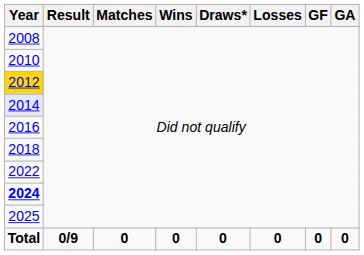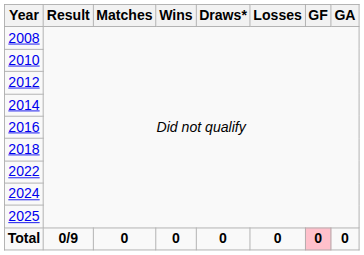(24, 82) gold background -> (24, 82) no background
(24, 104) lavender background -> (24, 104) no background
(24, 194) bold -> (24, 194) normal
(318, 238) no background -> (318, 238) pink background
